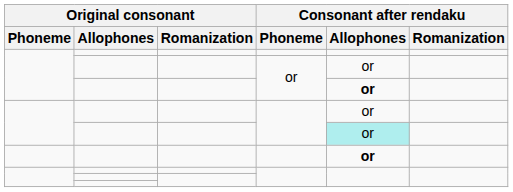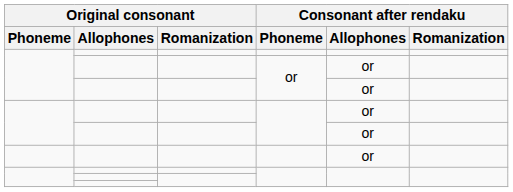(368, 89) bold -> (368, 89) normal
(368, 133) paleturquoise background -> (368, 133) no background
(368, 156) bold -> (368, 156) normal
